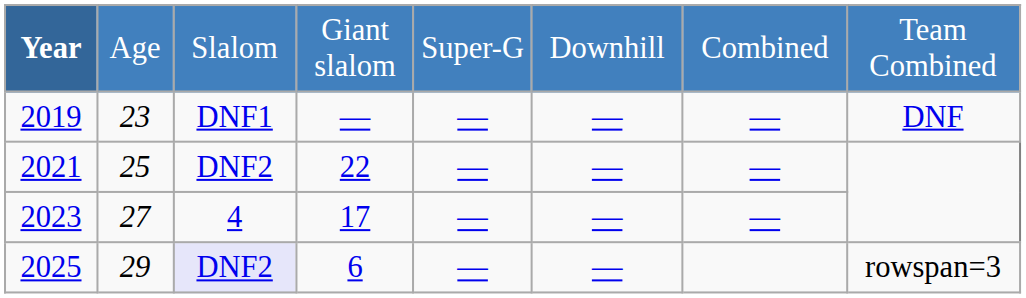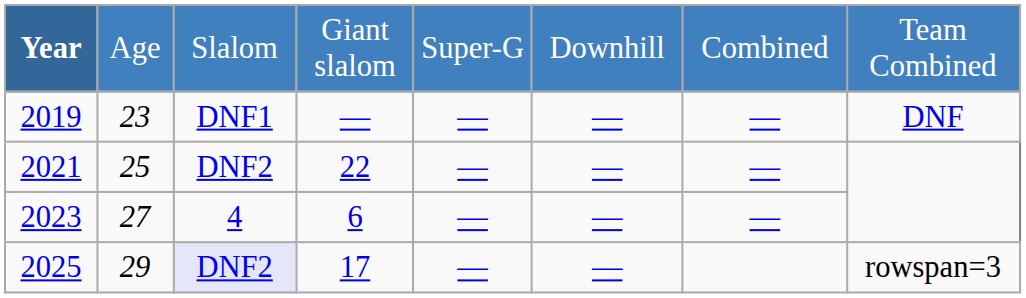(355, 217) 17 -> (355, 217) 6
(355, 267) 6 -> (355, 267) 17
